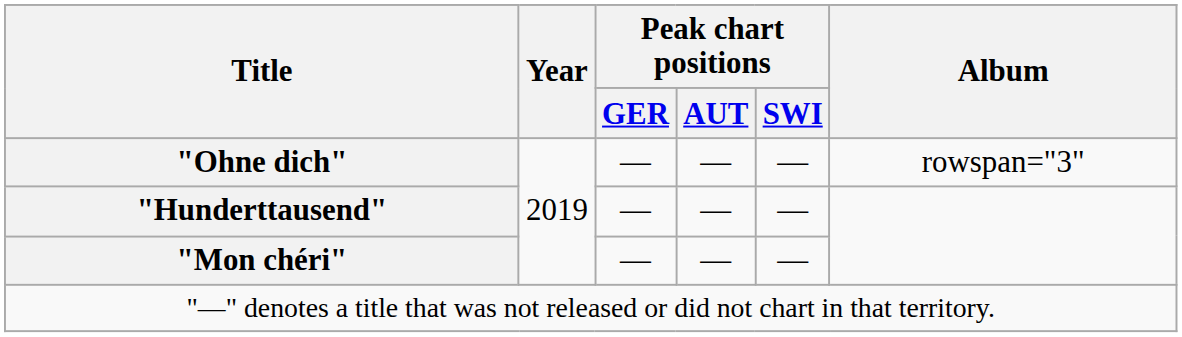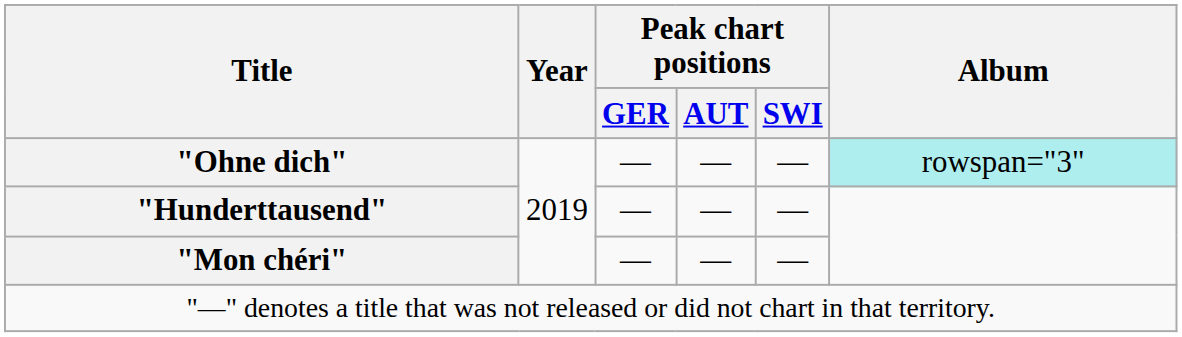(1003, 161) no background -> (1003, 161) paleturquoise background
